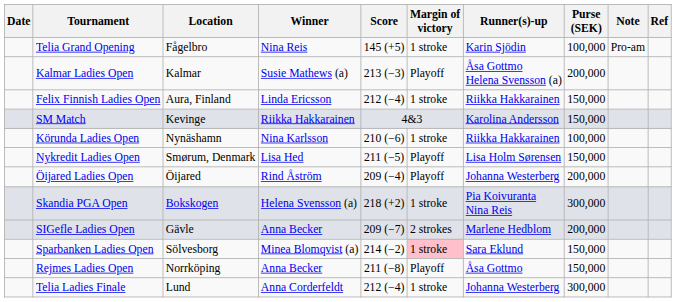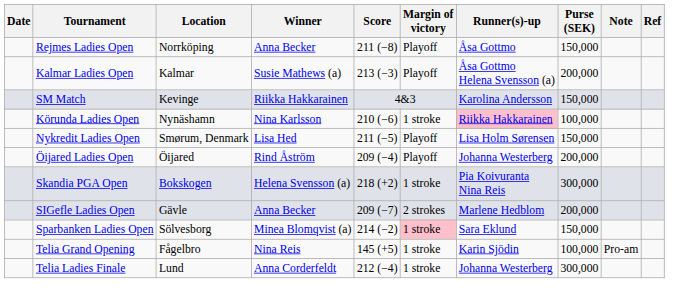rows swapped: (85, 47) <-> (85, 268)
- row: (98, 99)
(513, 138) no background -> (506, 119) pink background
